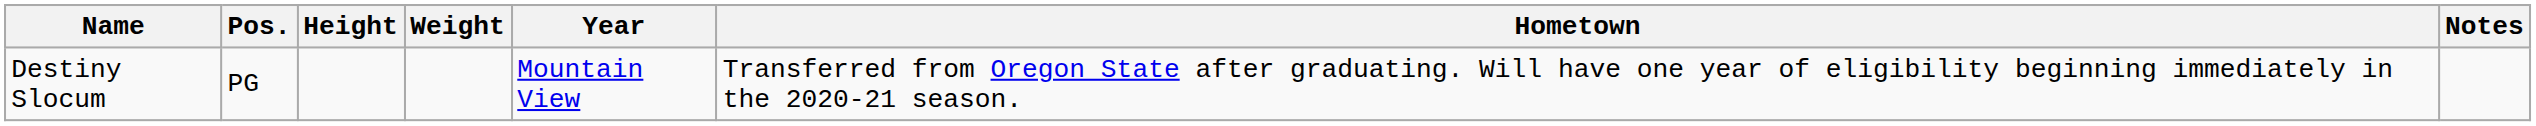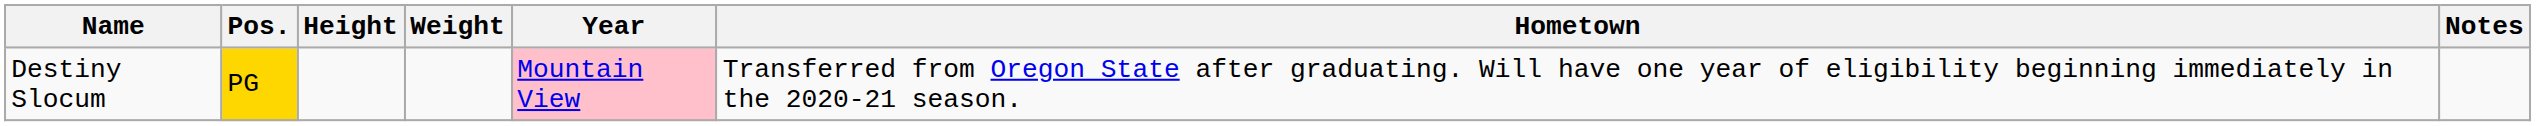(243, 84) no background -> (243, 84) gold background
(580, 84) no background -> (580, 84) pink background
